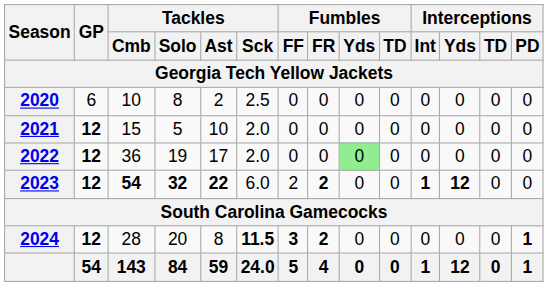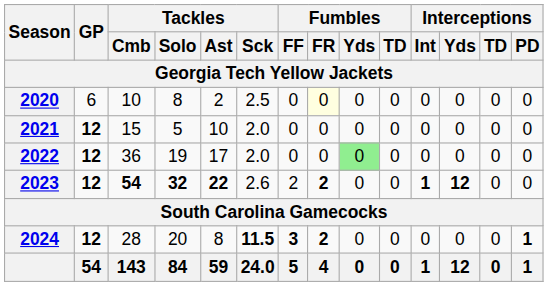(324, 101) no background -> (324, 101) lightyellow background
(258, 184) 6.0 -> (258, 184) 2.6
